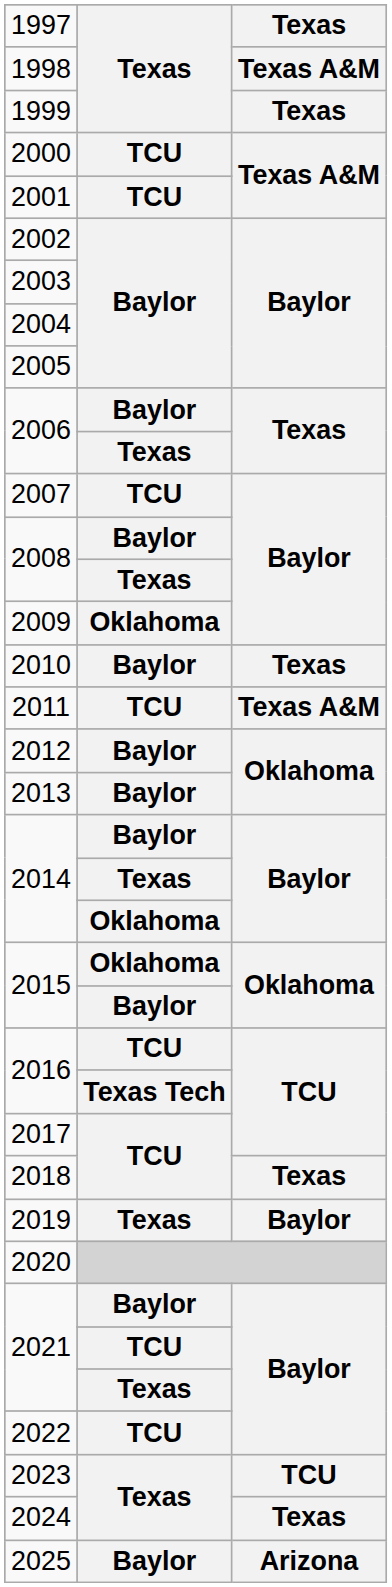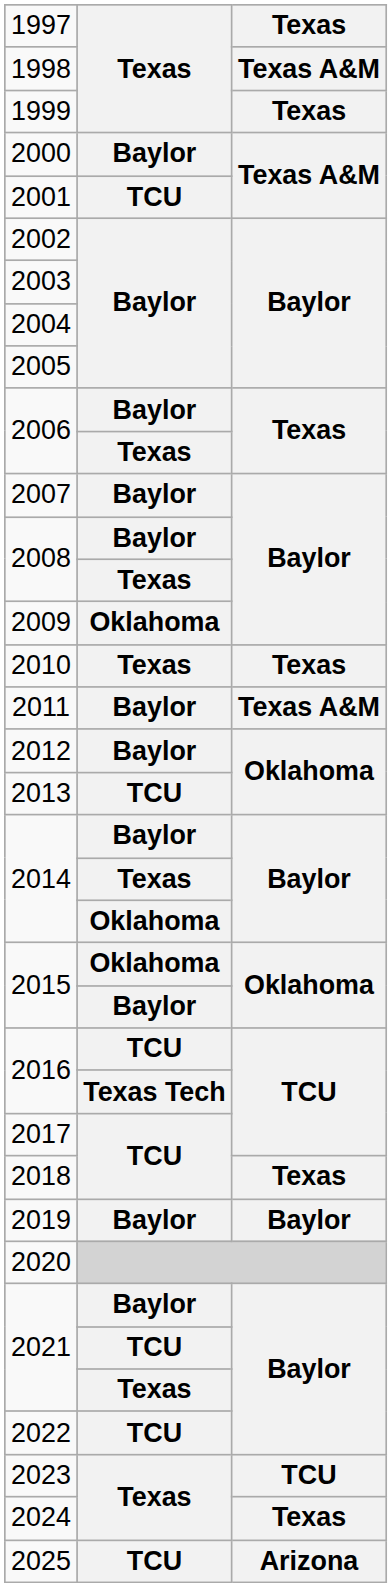(154, 153) TCU -> (154, 153) Baylor
(154, 494) TCU -> (154, 494) Baylor
(154, 665) Baylor -> (154, 665) Texas
(154, 707) TCU -> (154, 707) Baylor
(154, 793) Baylor -> (154, 793) TCU
(154, 1219) Texas -> (154, 1219) Baylor
(154, 1560) Baylor -> (154, 1560) TCU
